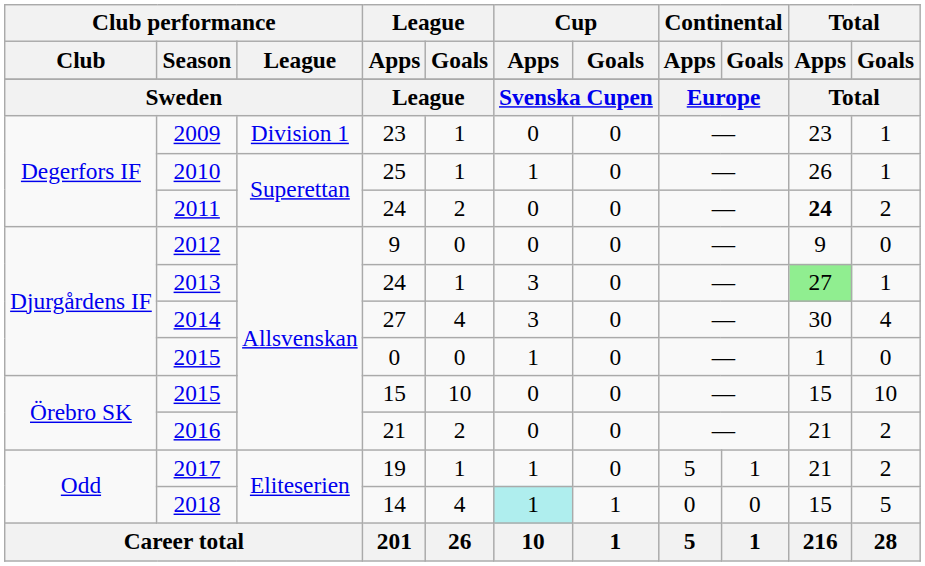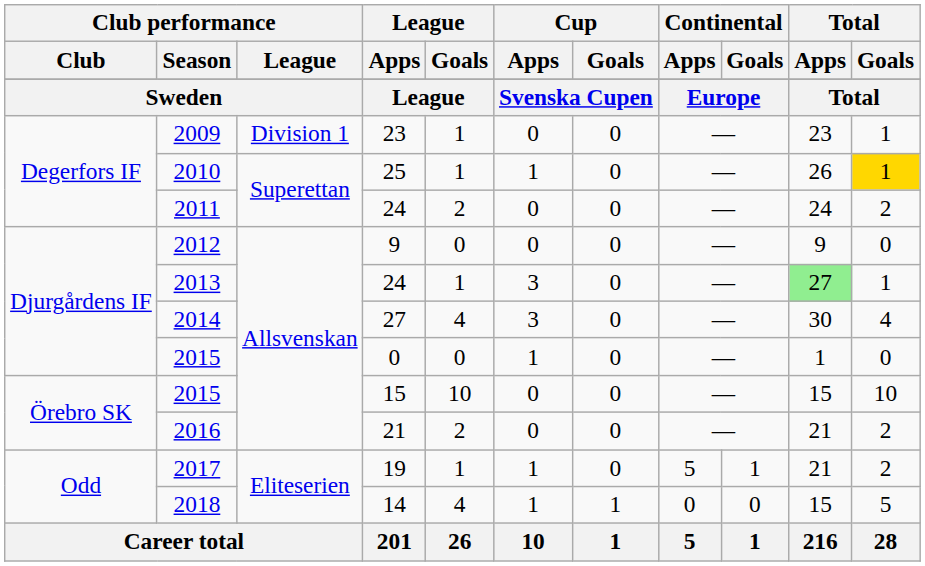(885, 171) no background -> (885, 171) gold background
(820, 208) bold -> (820, 208) normal
(533, 504) paleturquoise background -> (533, 504) no background
